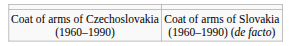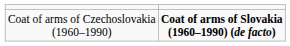(222, 25) normal -> (222, 25) bold
